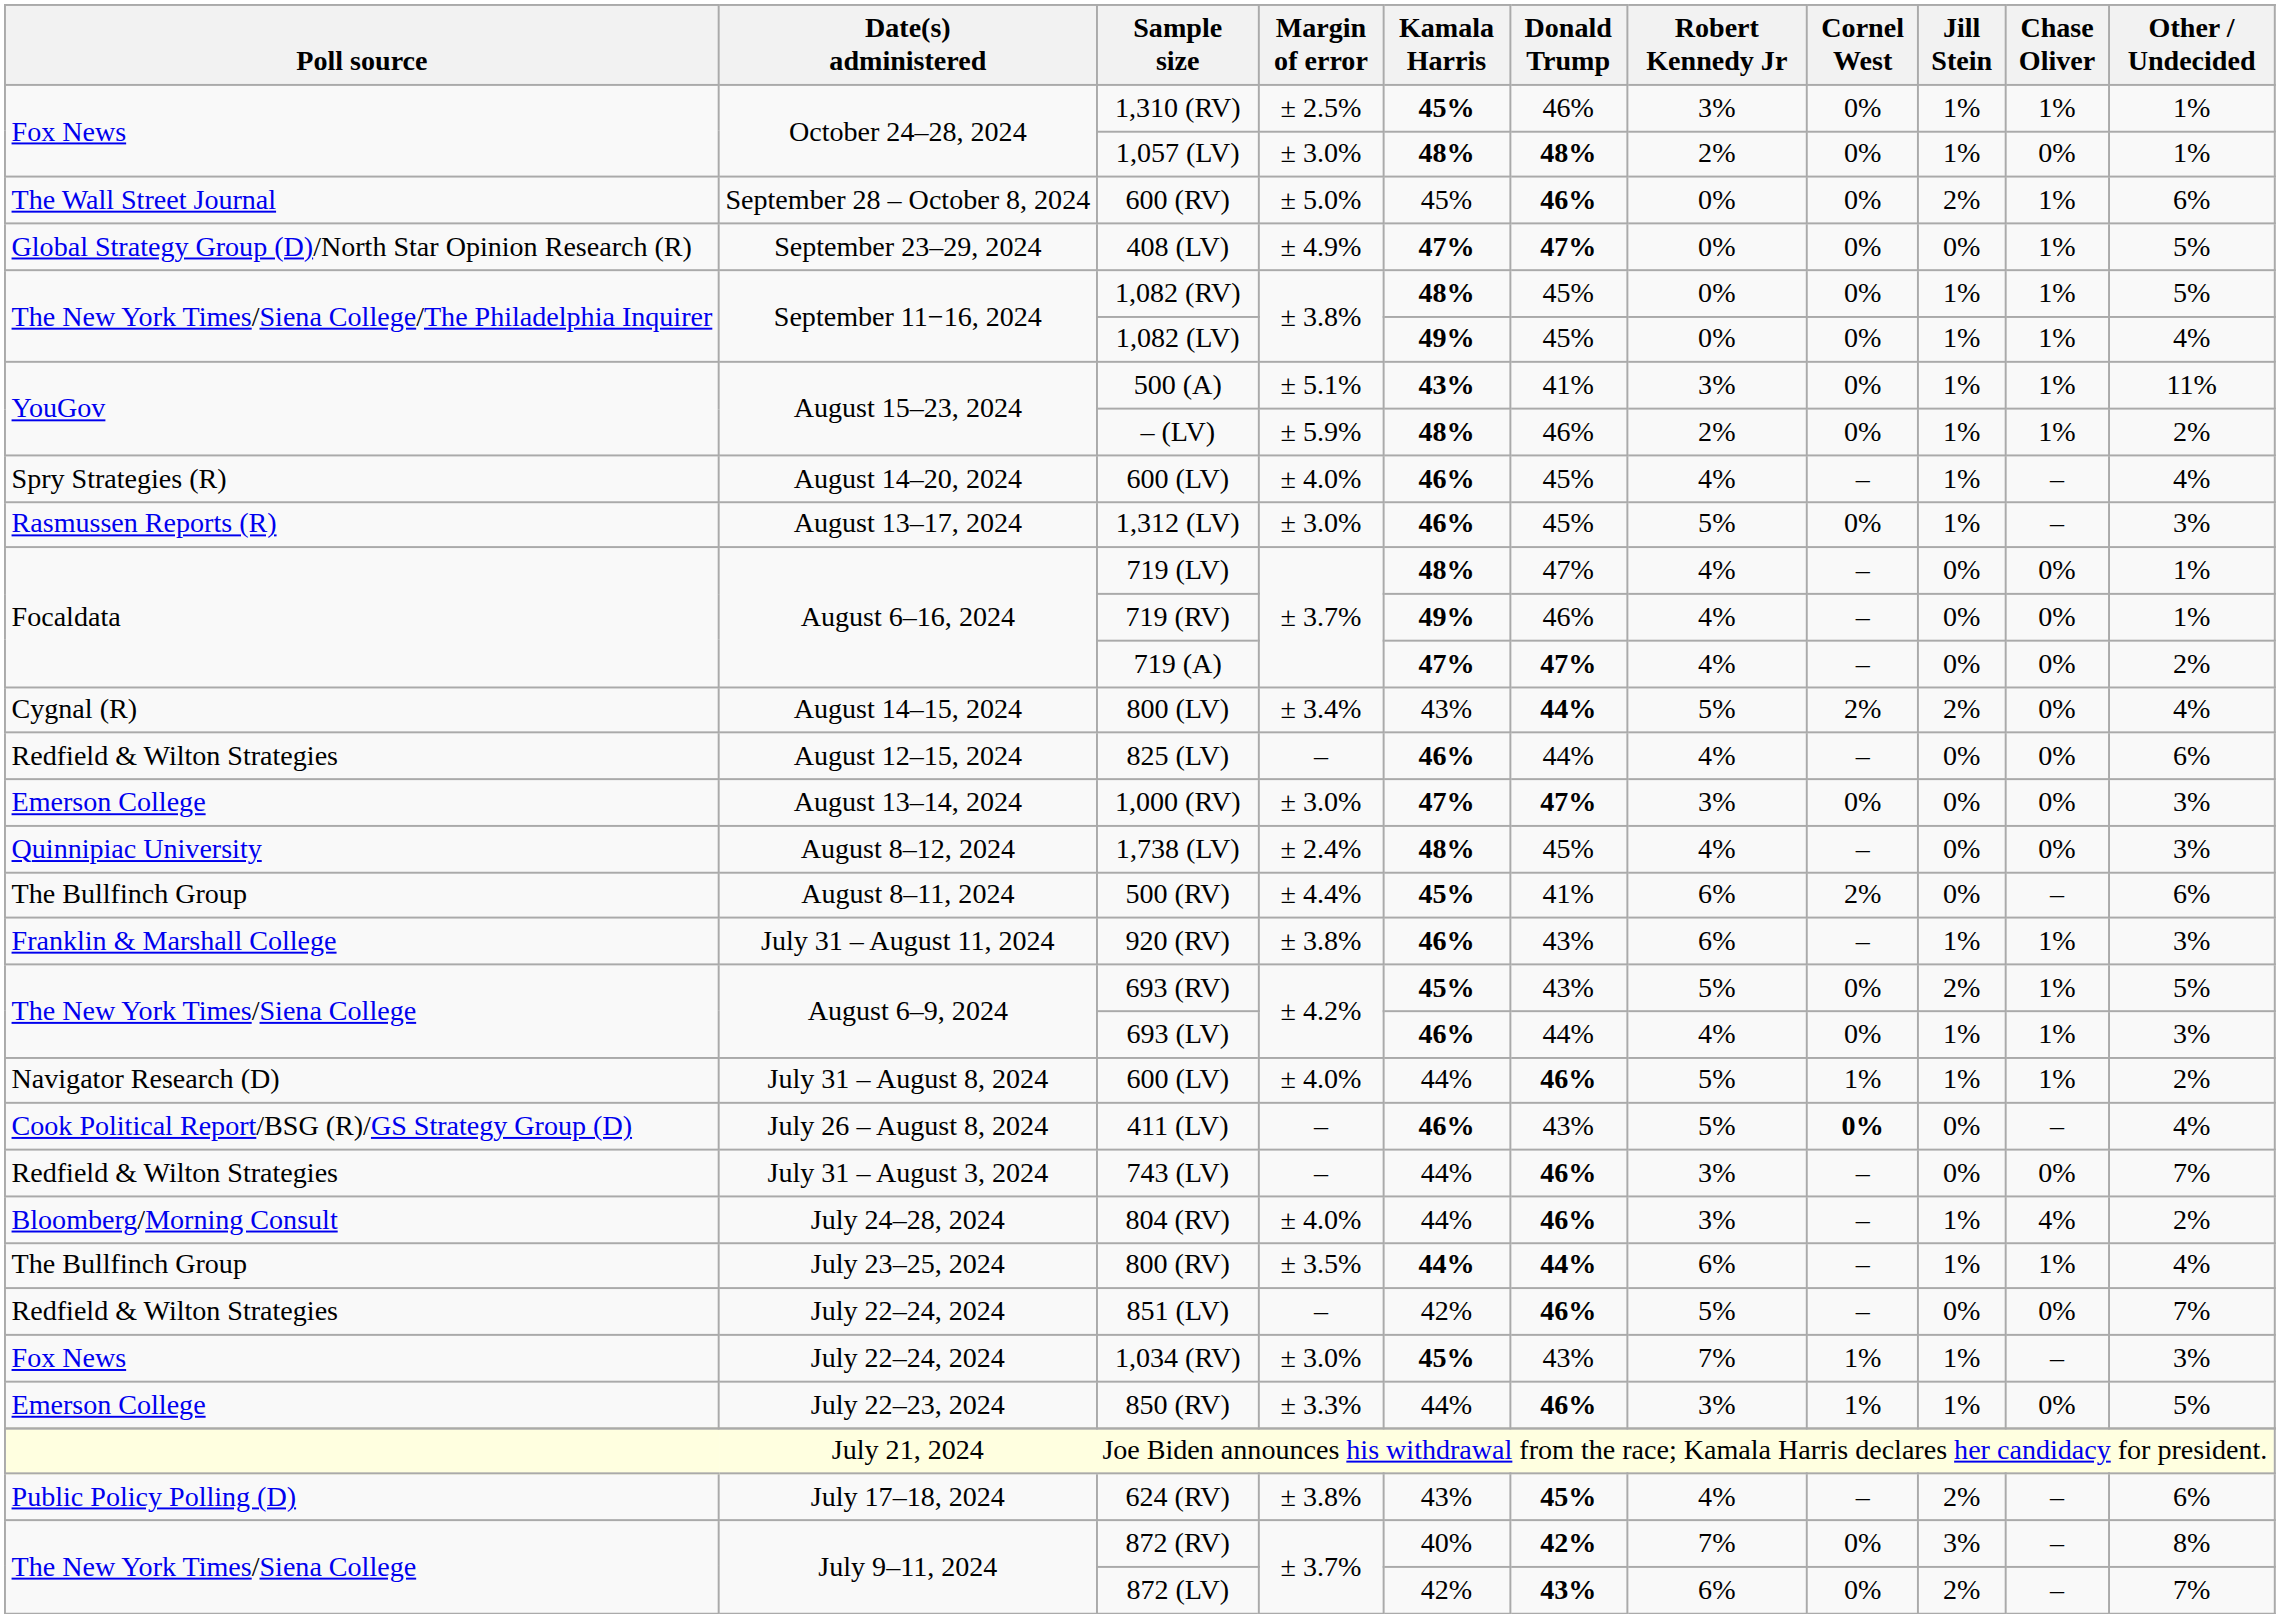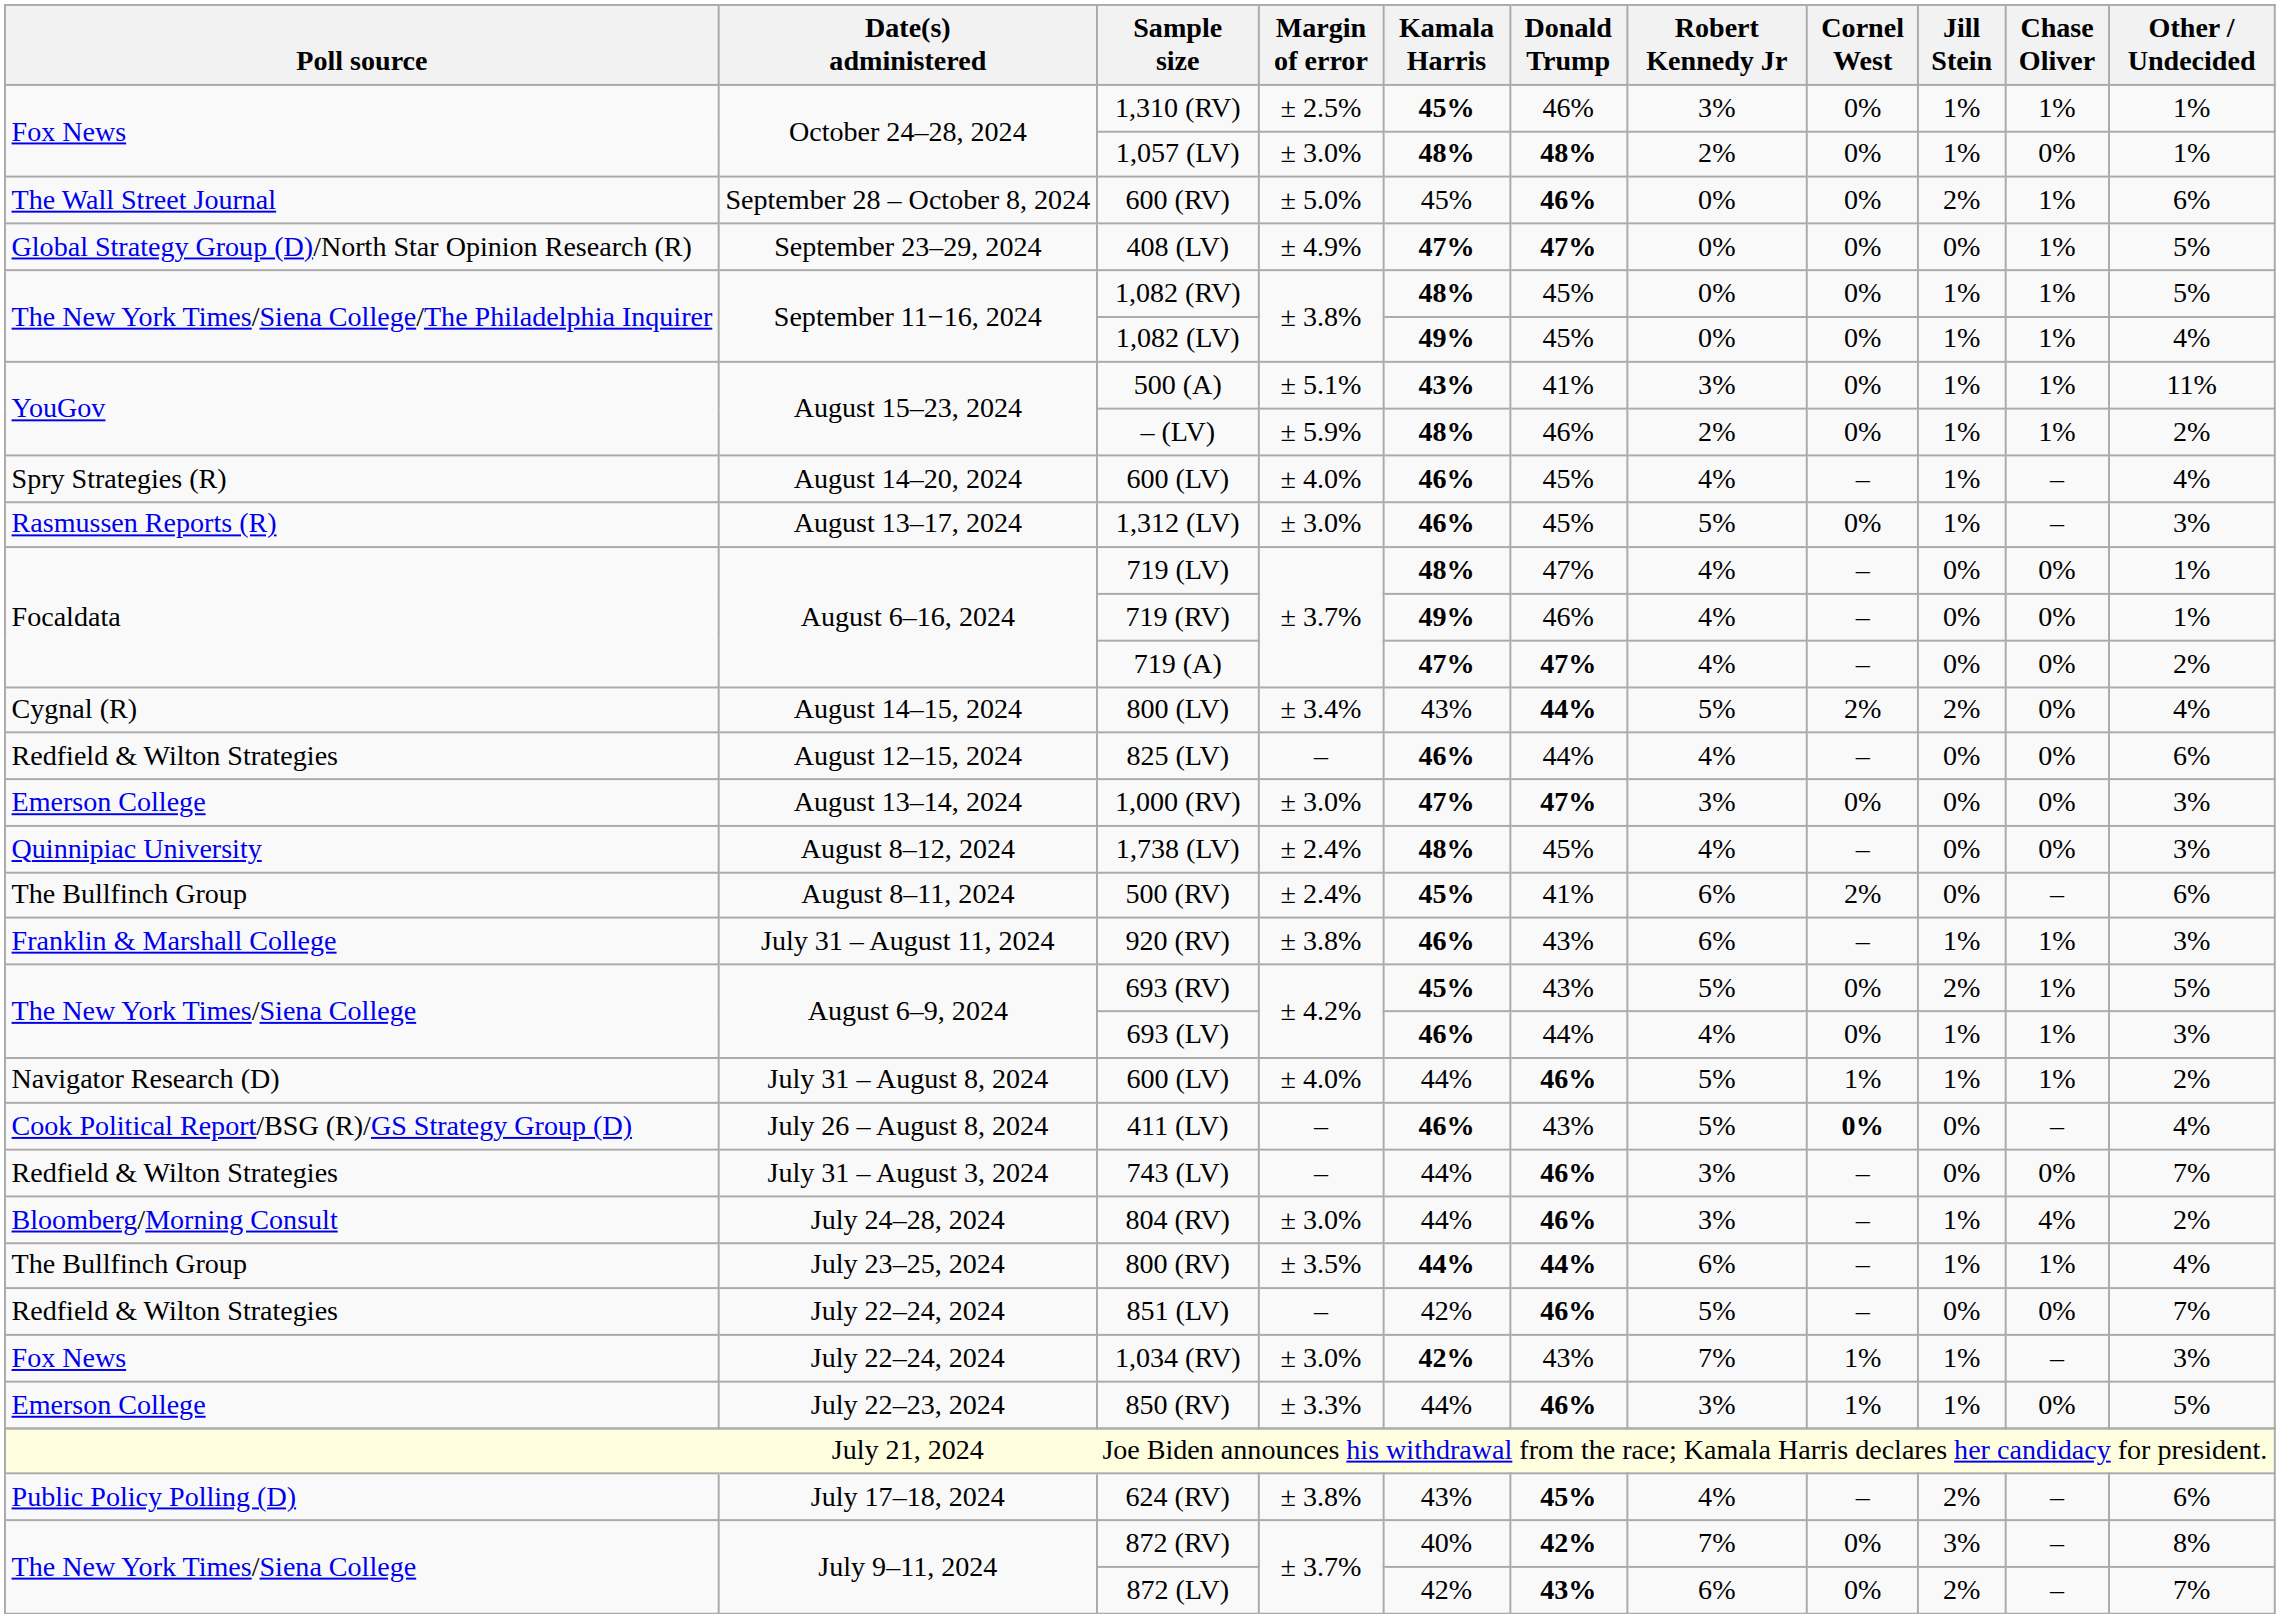(1321, 894) ± 4.4% -> (1321, 894) ± 2.4%
(1321, 1219) ± 4.0% -> (1321, 1219) ± 3.0%
(1446, 1357) 45% -> (1446, 1357) 42%
